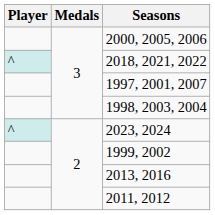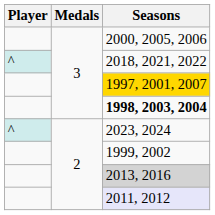(156, 84) no background -> (156, 84) gold background
(156, 107) normal -> (156, 107) bold
(138, 175) no background -> (138, 175) lightgrey background
(138, 198) no background -> (138, 198) lavender background
